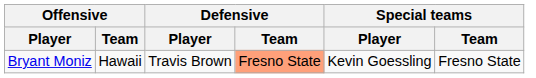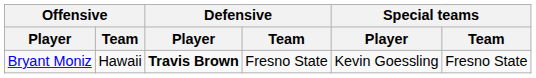(190, 61) normal -> (194, 61) bold
(280, 61) lightsalmon background -> (287, 61) no background
